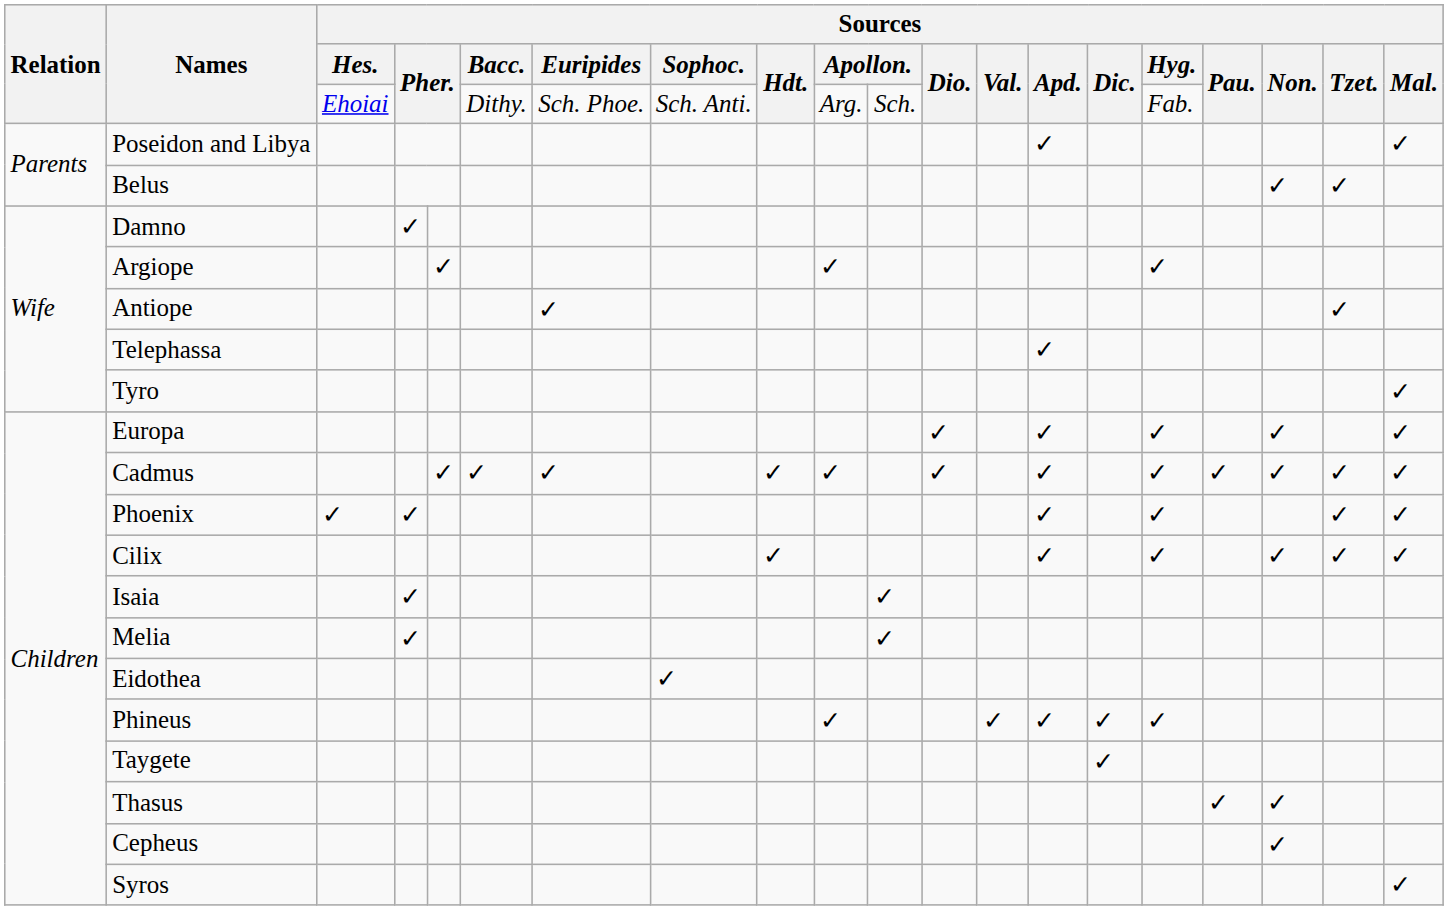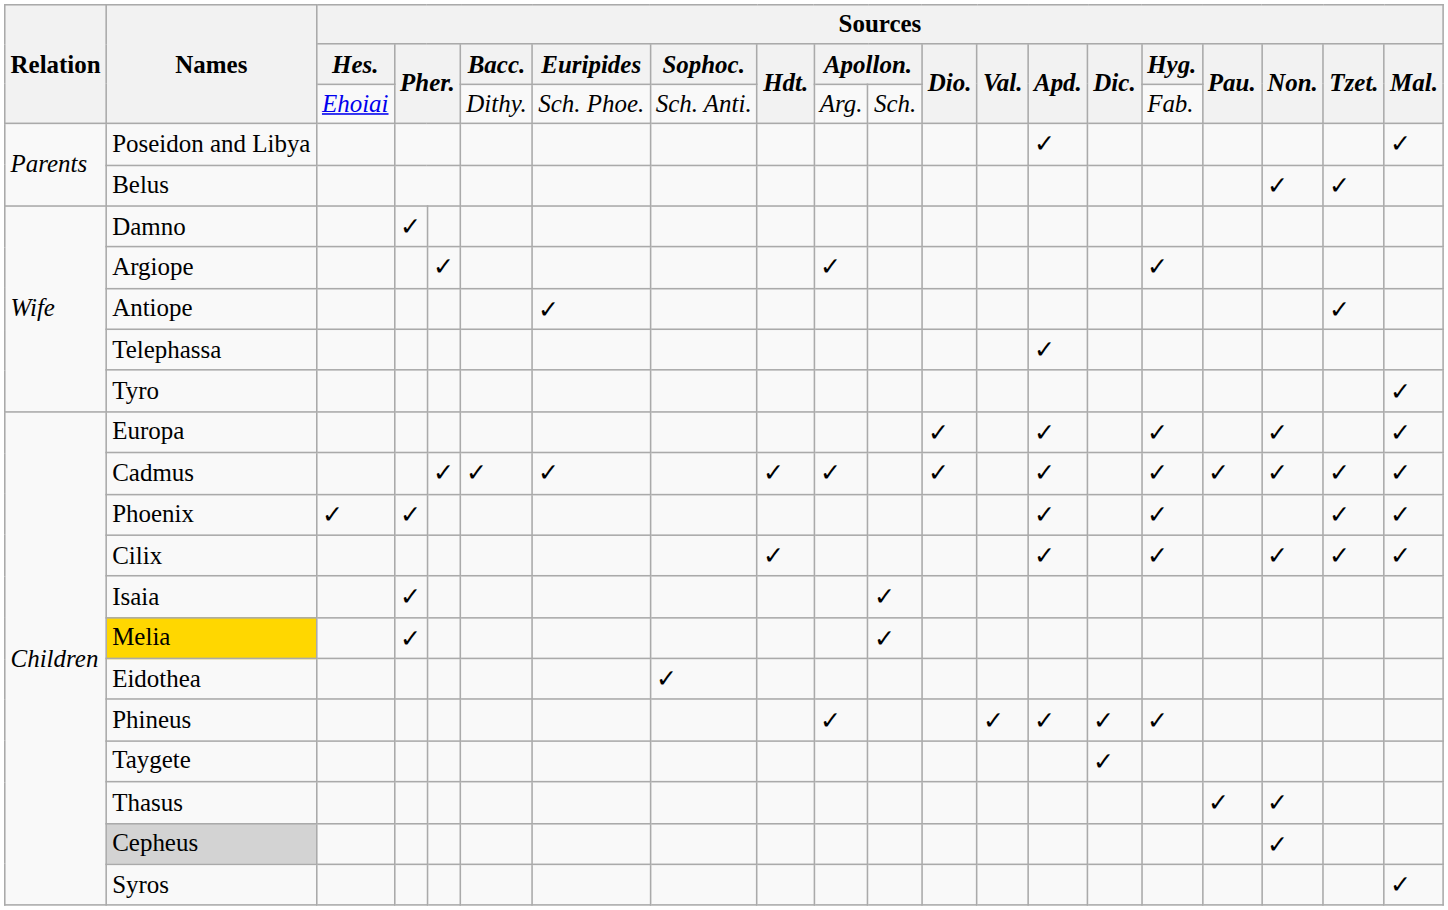(141, 637) no background -> (141, 637) gold background
(155, 843) no background -> (155, 843) lightgrey background
